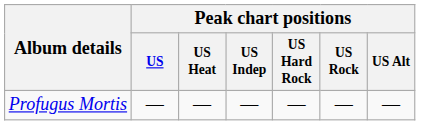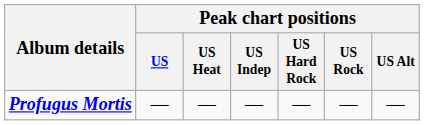(68, 104) normal -> (70, 104) bold
